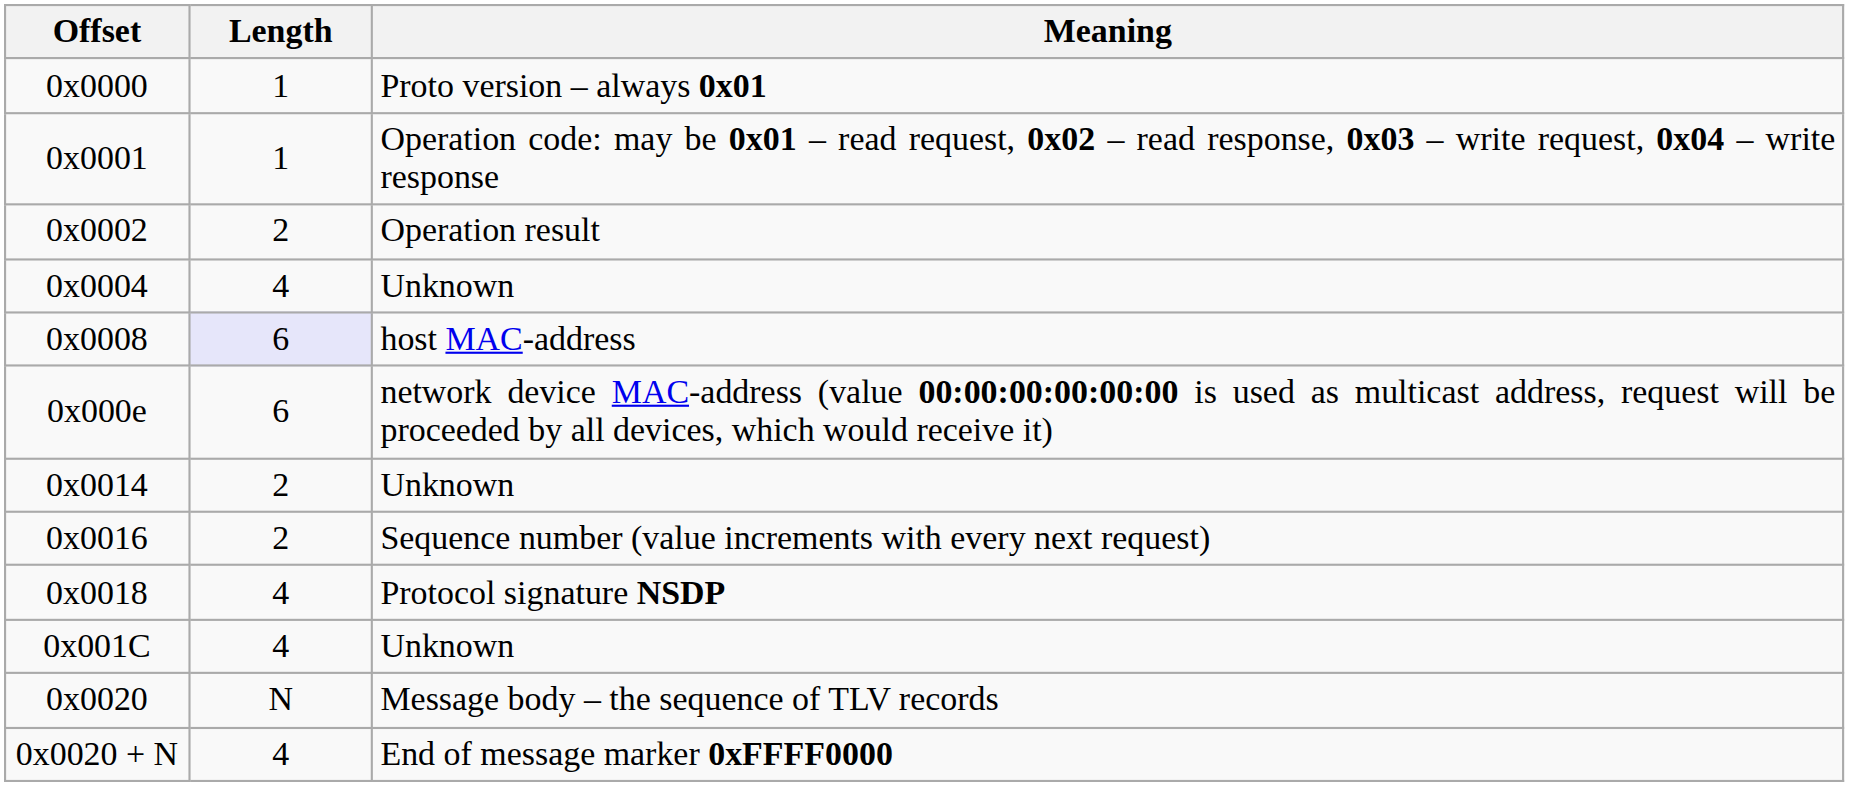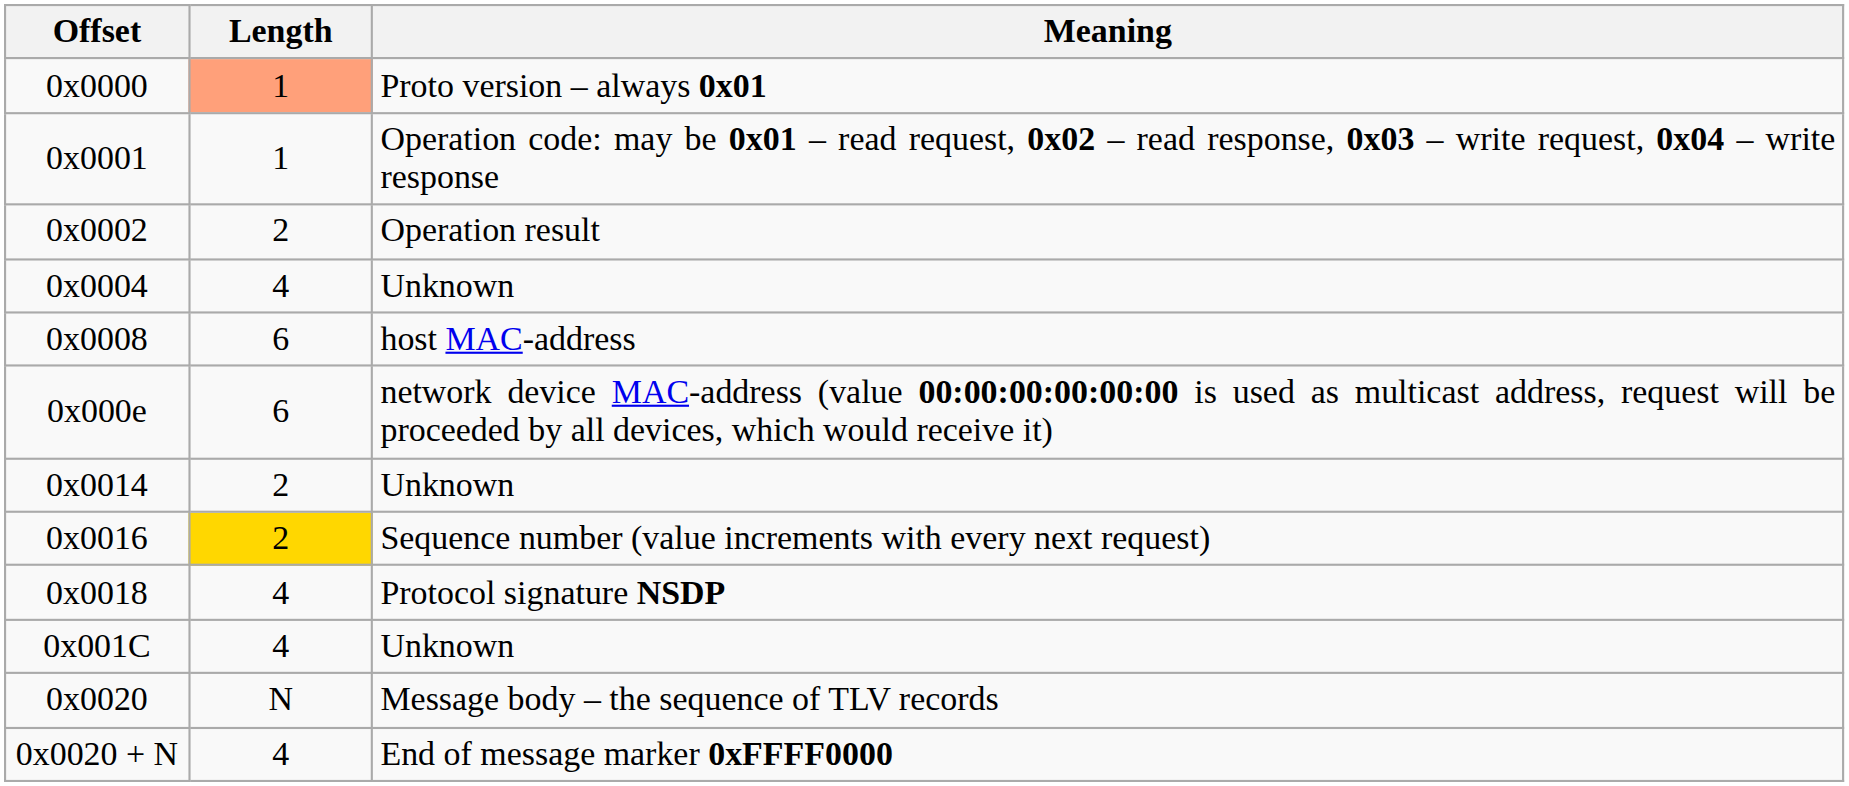(281, 85) no background -> (281, 85) lightsalmon background
(281, 338) lavender background -> (281, 338) no background
(281, 538) no background -> (281, 538) gold background
